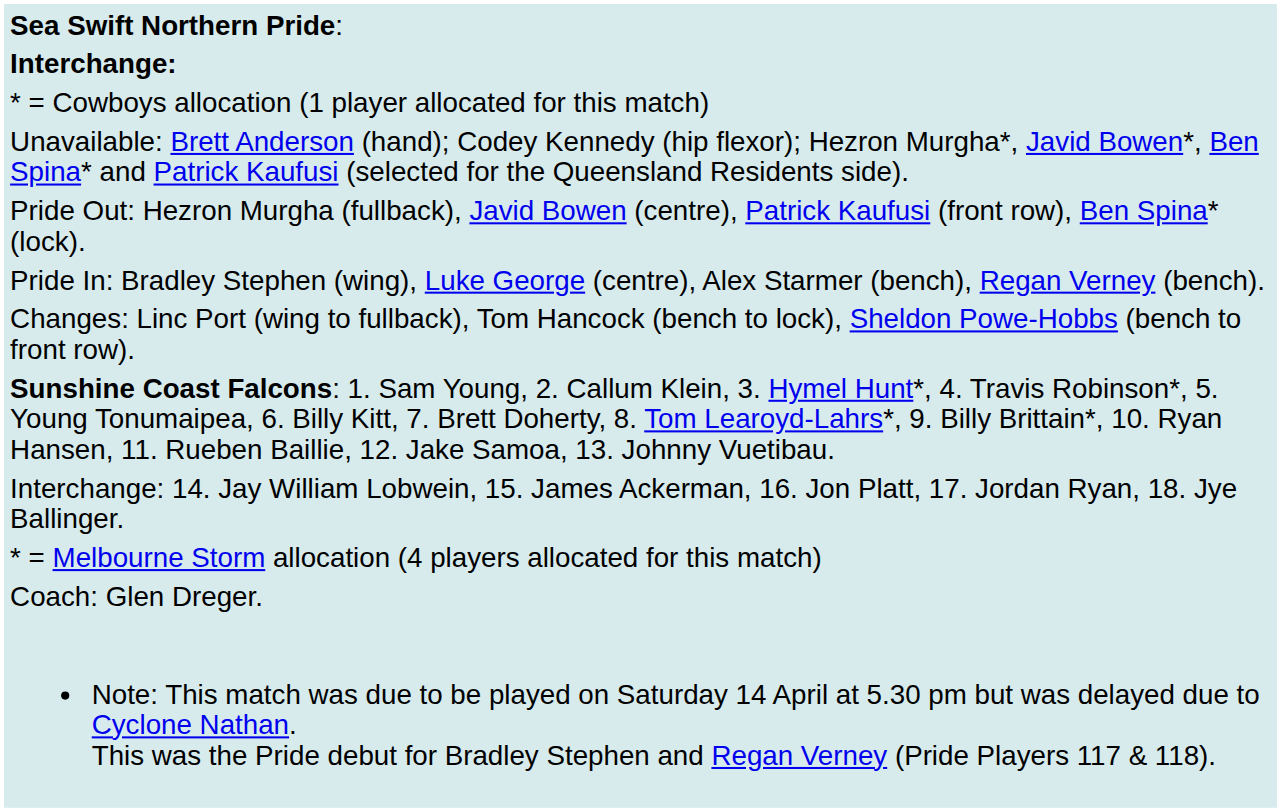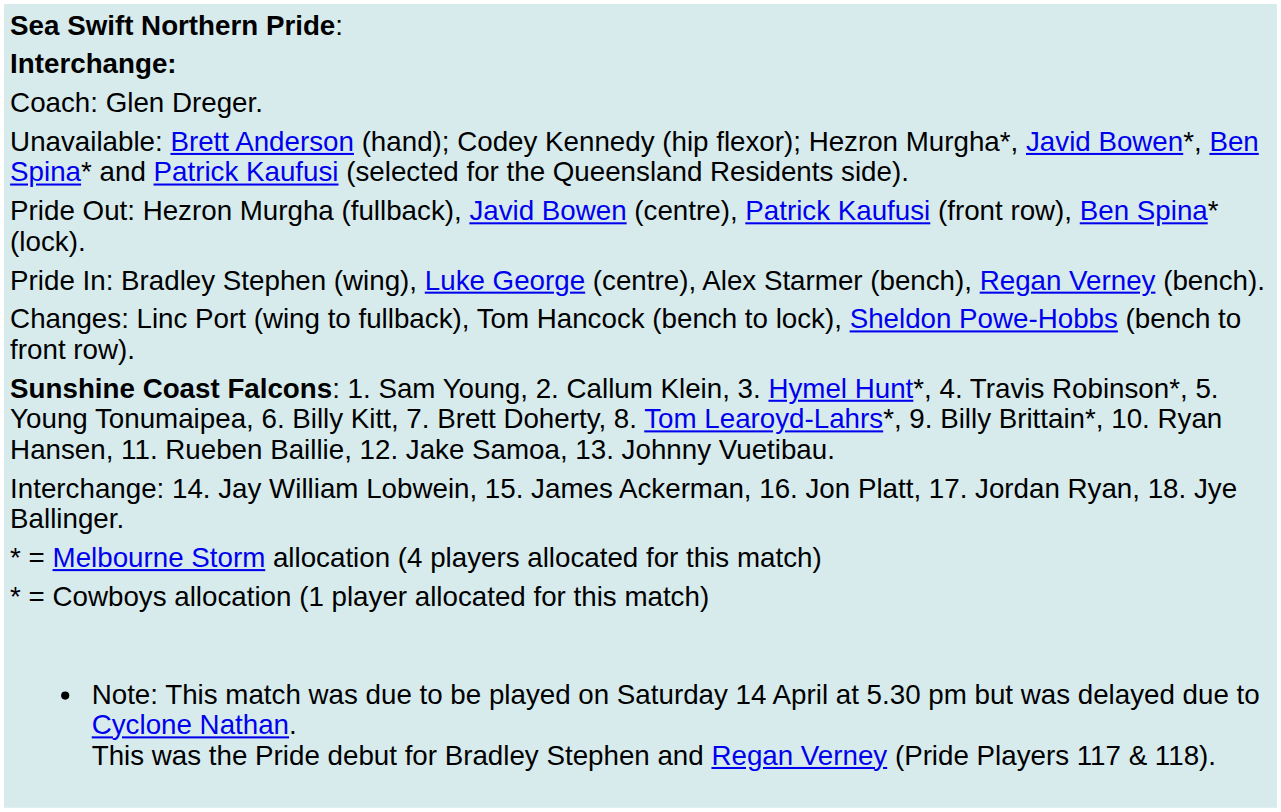(360, 103) * = Cowboys allocation (1 player allocated for this match) -> (137, 103) Coach: Glen Dreger.
(137, 597) Coach: Glen Dreger. -> (360, 597) * = Cowboys allocation (1 player allocated for this match)
